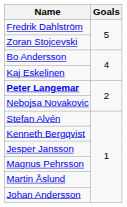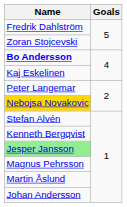(36, 57) normal -> (39, 57) bold
(43, 88) bold -> (41, 88) normal
(48, 103) no background -> (48, 103) gold background
(40, 149) no background -> (40, 149) lightgreen background
